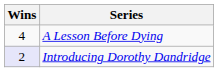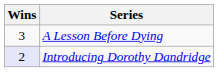(22, 35) 4 -> (22, 35) 3
